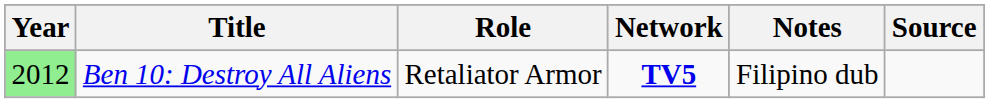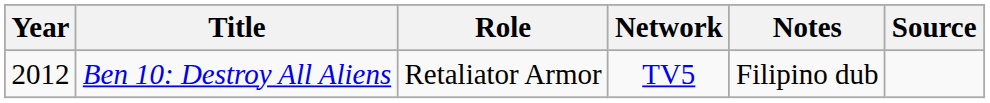(41, 73) lightgreen background -> (41, 73) no background
(669, 73) bold -> (669, 73) normal
